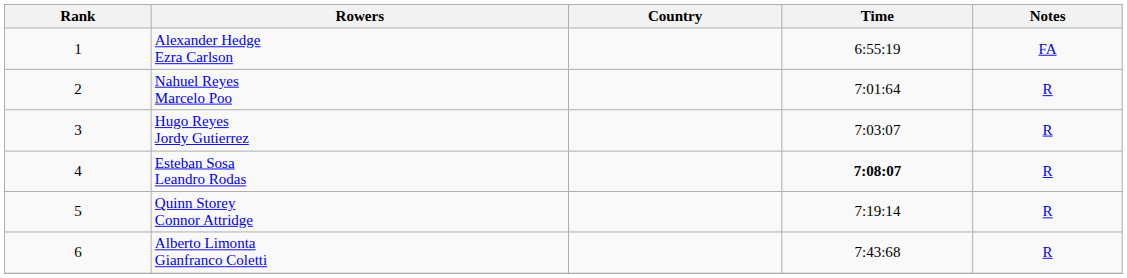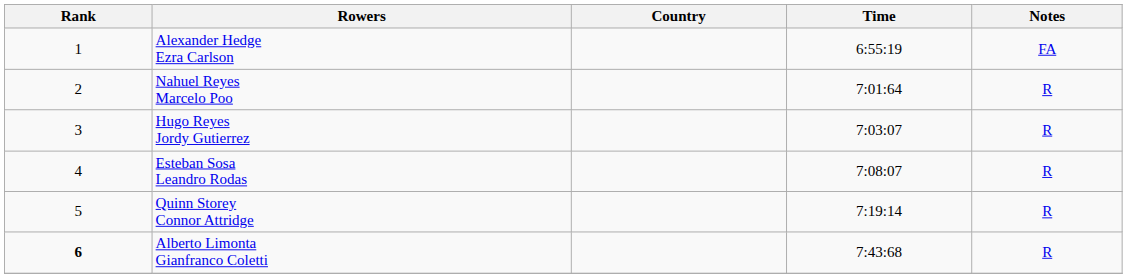(877, 171) bold -> (879, 171) normal
(78, 252) normal -> (78, 252) bold
